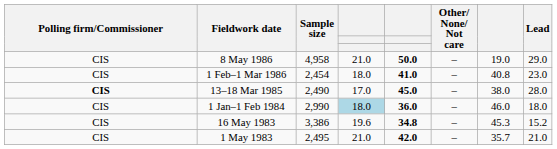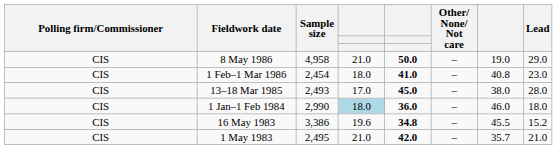(101, 91) bold -> (101, 91) normal
(317, 91) 2,490 -> (317, 91) 2,493
(500, 122) 45.3 -> (500, 122) 45.5
